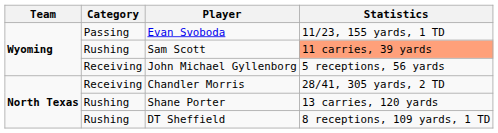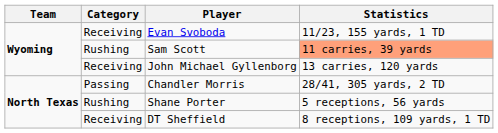(107, 32) Passing -> (113, 32) Receiving
(373, 67) 5 receptions, 56 yards -> (370, 67) 13 carries, 120 yards
(113, 84) Receiving -> (107, 84) Passing
(370, 102) 13 carries, 120 yards -> (373, 102) 5 receptions, 56 yards
(107, 120) Rushing -> (113, 120) Receiving
